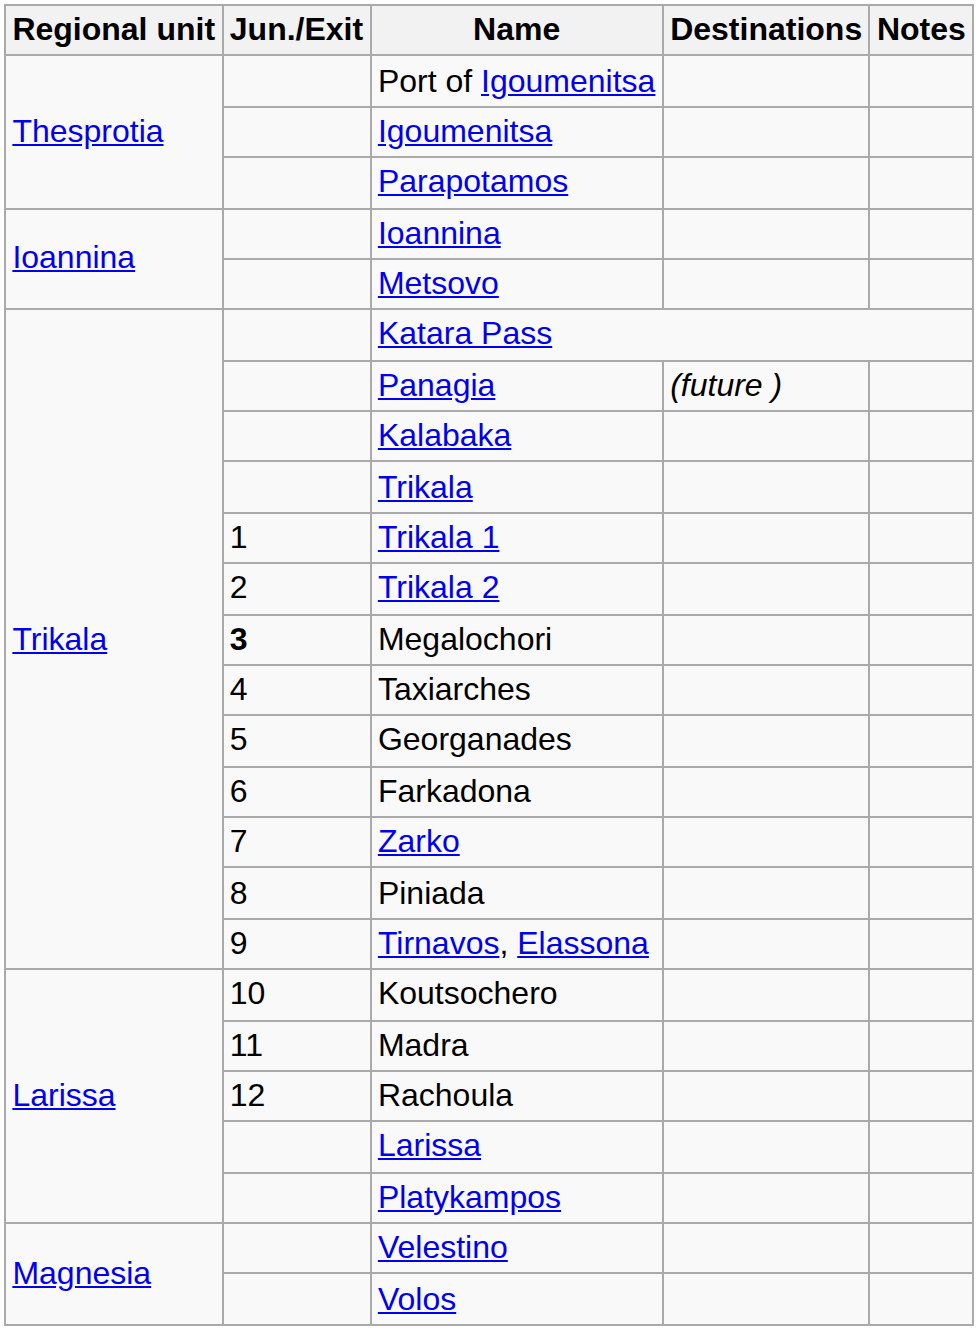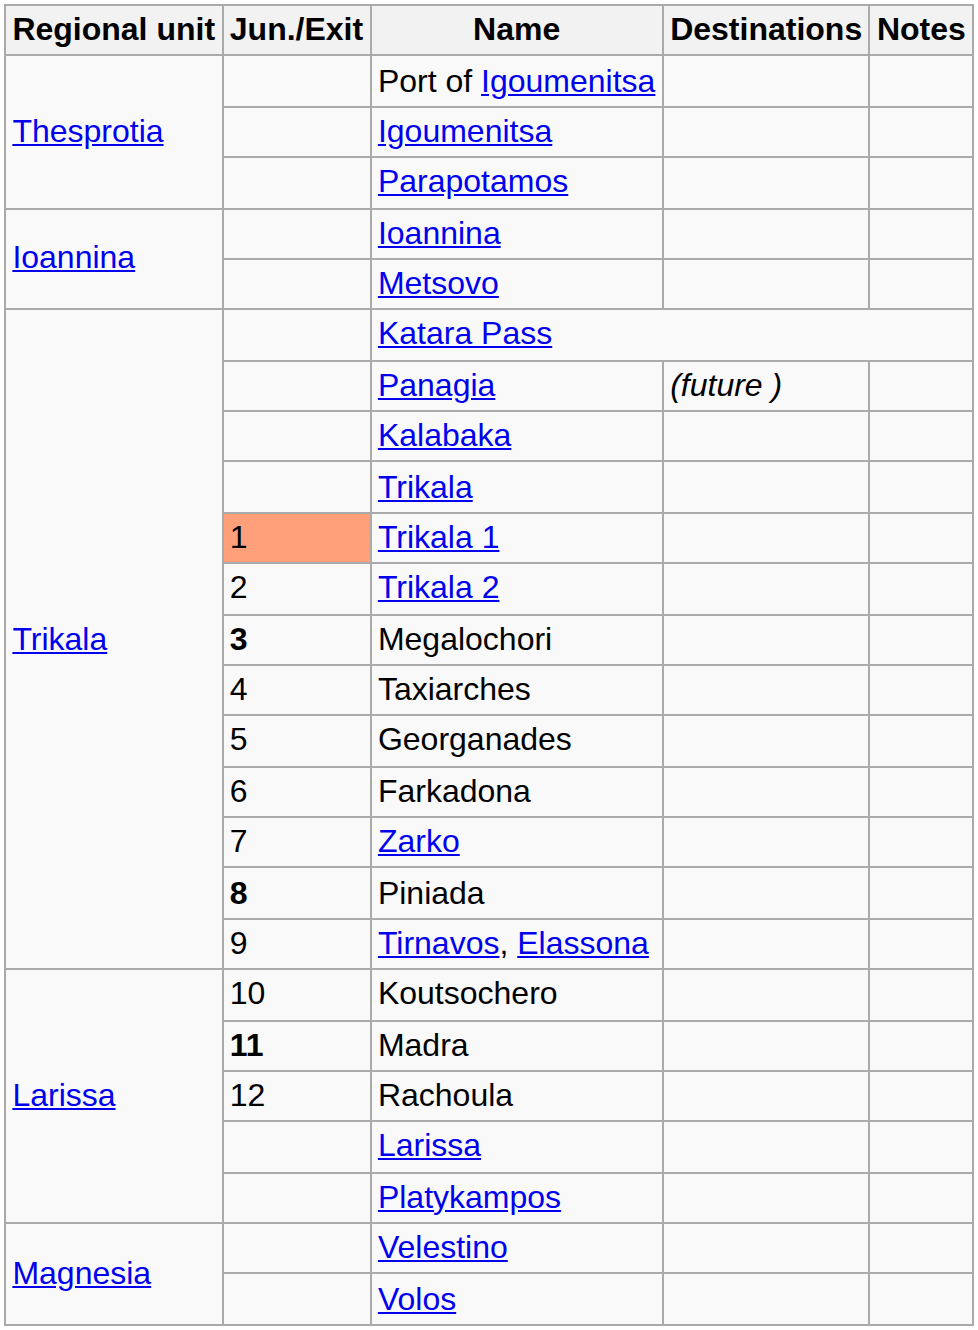(239, 537) no background -> (239, 537) lightsalmon background
(239, 892) normal -> (239, 892) bold
(246, 1044) normal -> (247, 1044) bold
